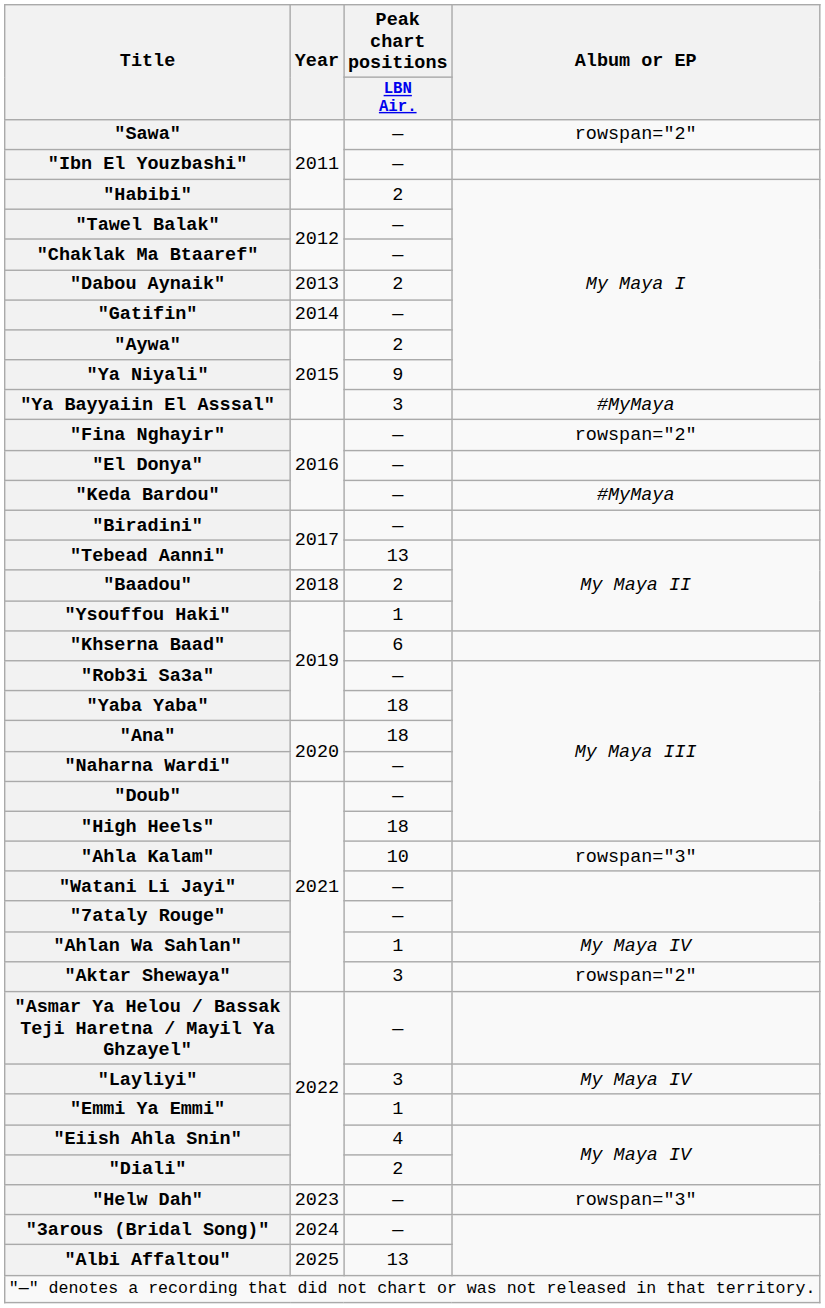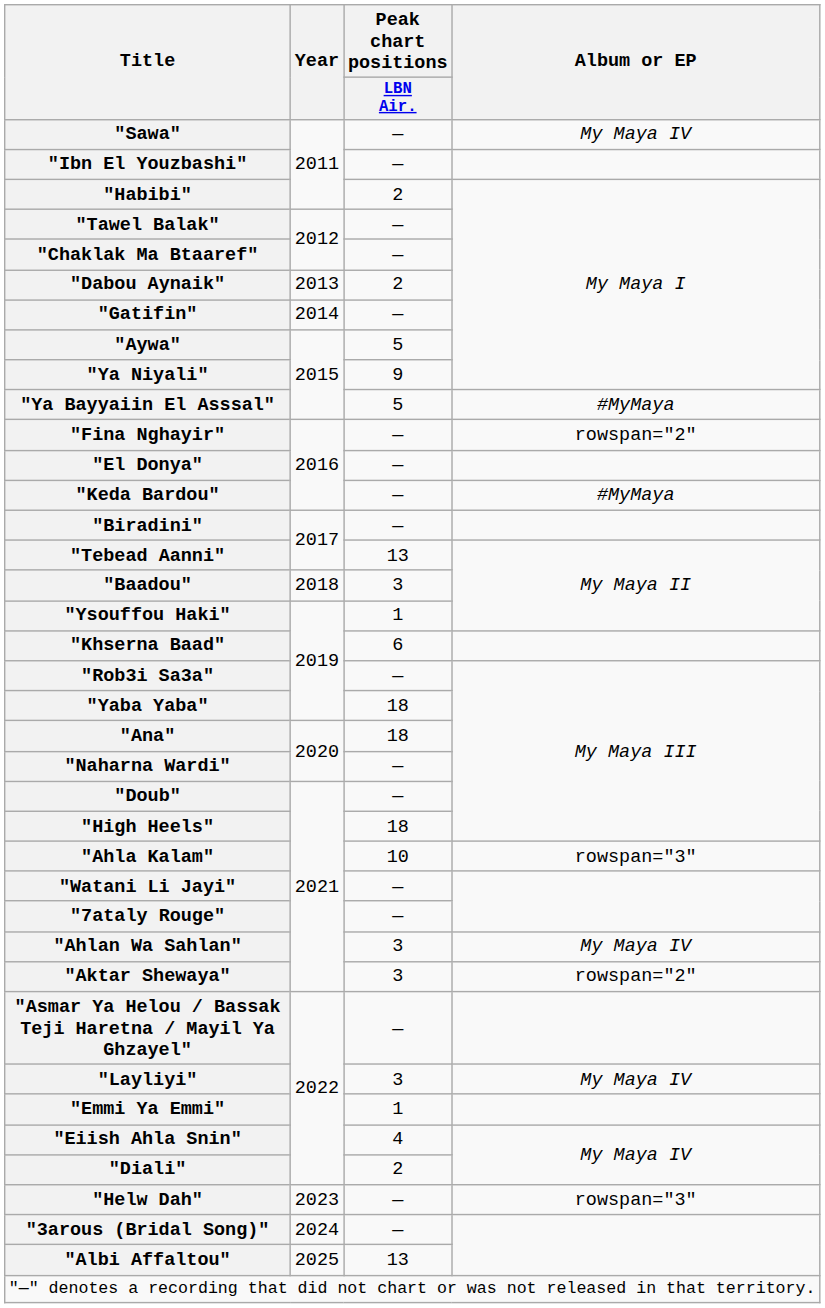(636, 134) rowspan="2" -> (636, 134) My Maya IV
(398, 345) 2 -> (398, 345) 5
(398, 405) 3 -> (398, 405) 5
(398, 585) 2 -> (398, 585) 3
(398, 947) 1 -> (398, 947) 3
